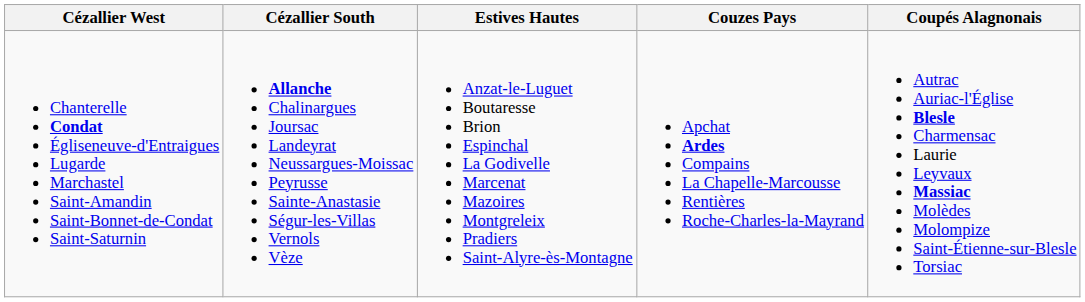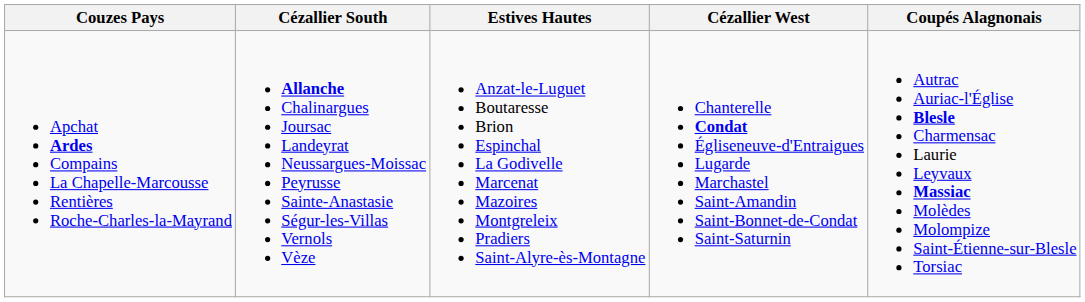columns swapped: (114, 17) <-> (752, 17)
